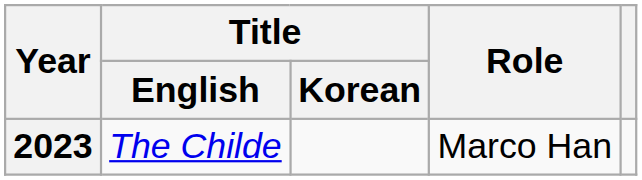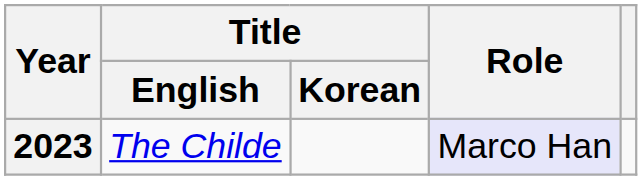(525, 145) no background -> (525, 145) lavender background
